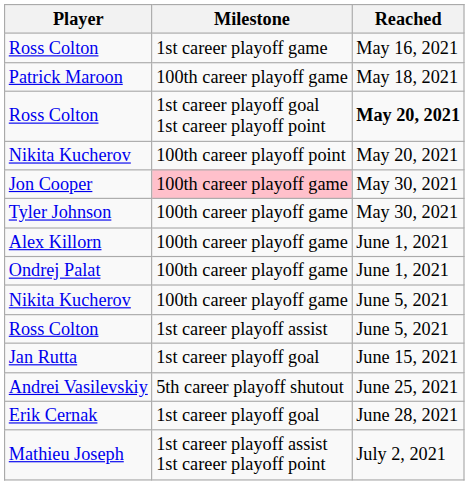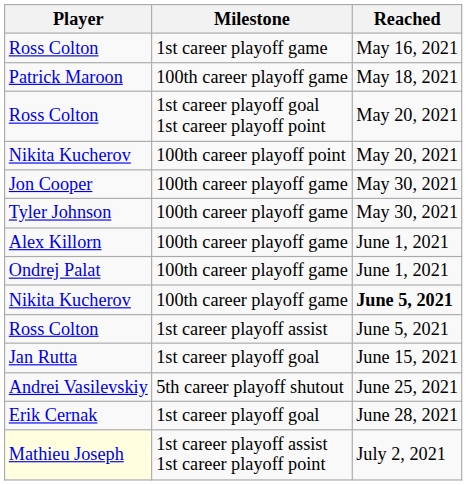(408, 116) bold -> (407, 116) normal
(252, 184) pink background -> (252, 184) no background
(403, 299) normal -> (405, 299) bold
(66, 454) no background -> (66, 454) lightyellow background
